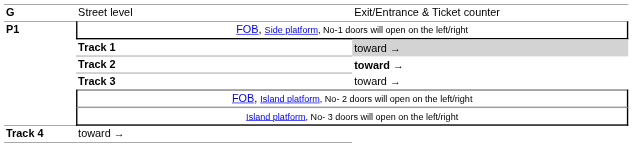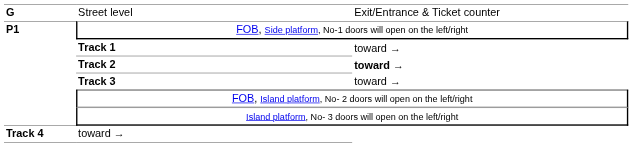(377, 48) lightgrey background -> (377, 48) no background
